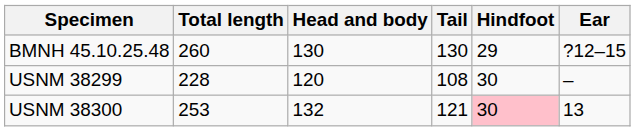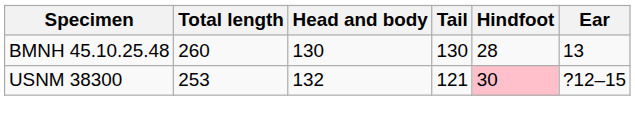(487, 50) 29 -> (487, 50) 28
(595, 50) ?12–15 -> (574, 50) 13
- row: (66, 80)
(574, 110) 13 -> (595, 80) ?12–15
